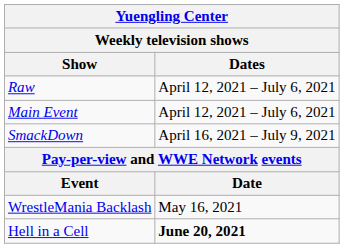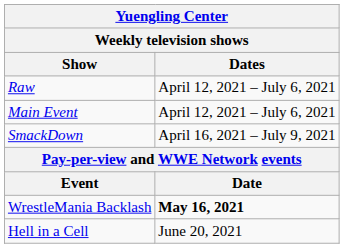(200, 207) normal -> (201, 207) bold
(202, 231) bold -> (200, 231) normal
